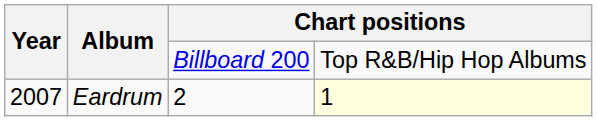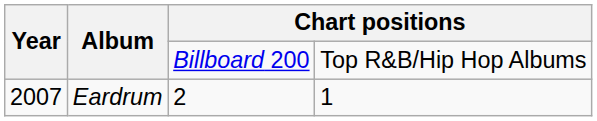(327, 97) lightyellow background -> (327, 97) no background
